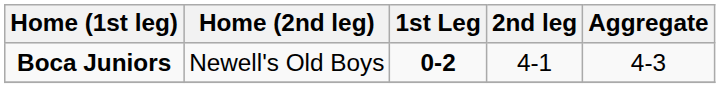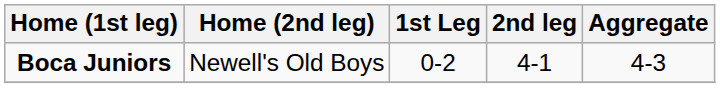(438, 62) bold -> (438, 62) normal
